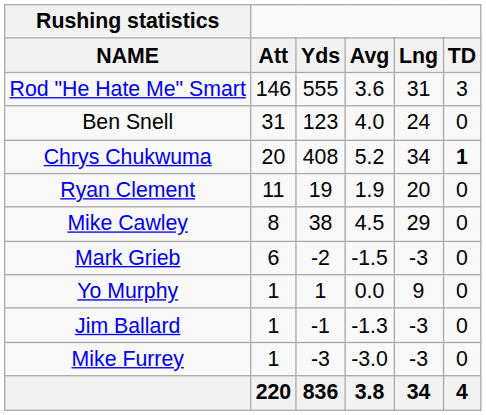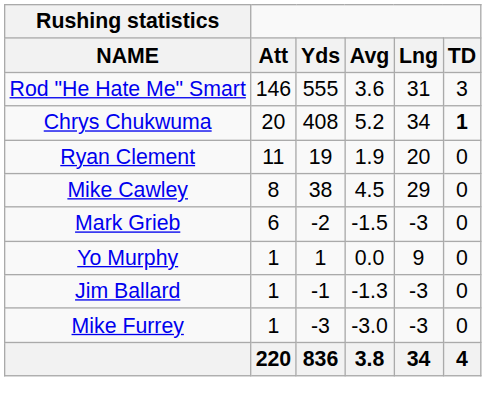- row: (128, 122)
